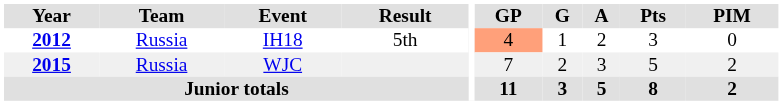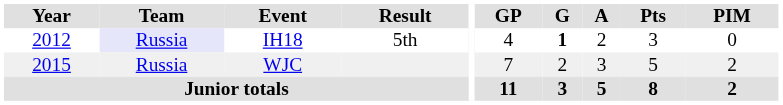(52, 40) bold -> (52, 40) normal
(162, 40) no background -> (162, 40) lavender background
(508, 40) lightsalmon background -> (508, 40) no background
(562, 40) normal -> (562, 40) bold
(52, 64) bold -> (52, 64) normal
